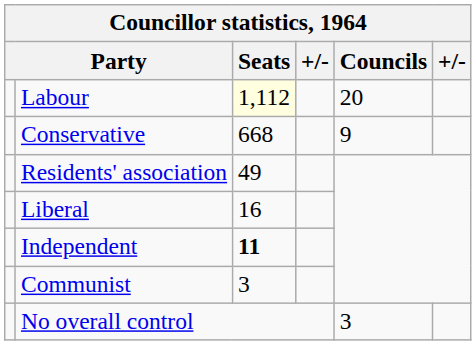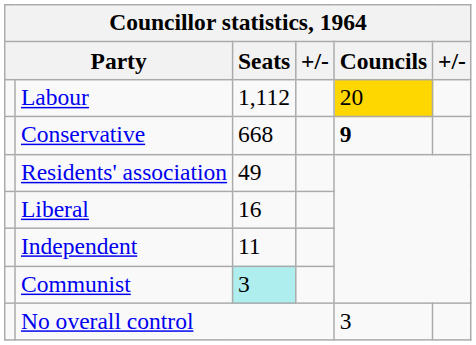(264, 97) lightyellow background -> (264, 97) no background
(351, 97) no background -> (351, 97) gold background
(346, 135) normal -> (346, 135) bold
(249, 246) bold -> (249, 246) normal
(244, 284) no background -> (244, 284) paleturquoise background
